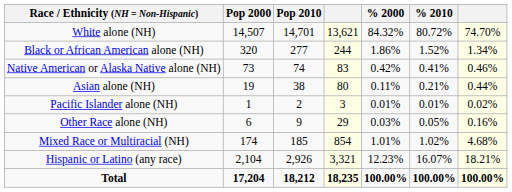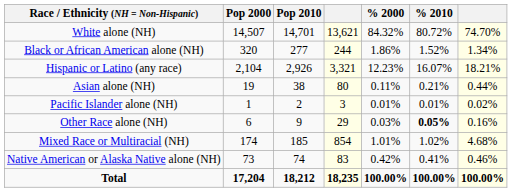rows swapped: (114, 68) <-> (114, 159)
(434, 123) normal -> (434, 123) bold
